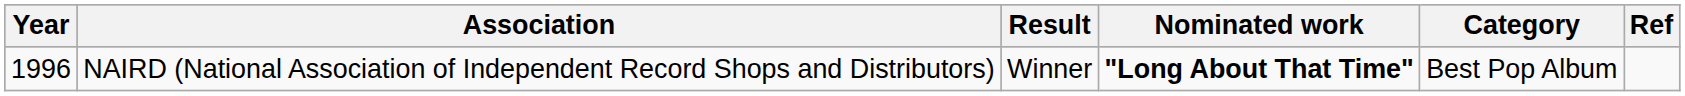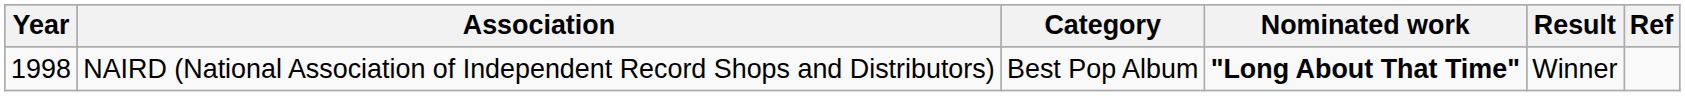columns swapped: (1522, 25) <-> (1050, 25)
(41, 68) 1996 -> (41, 68) 1998
